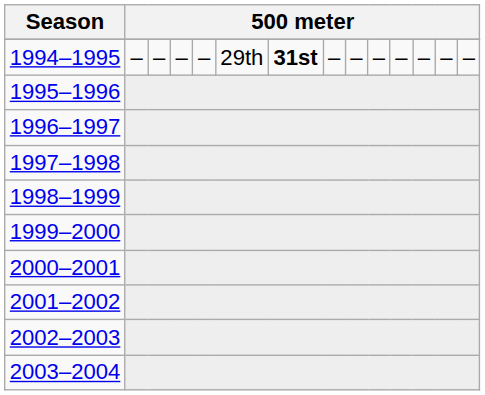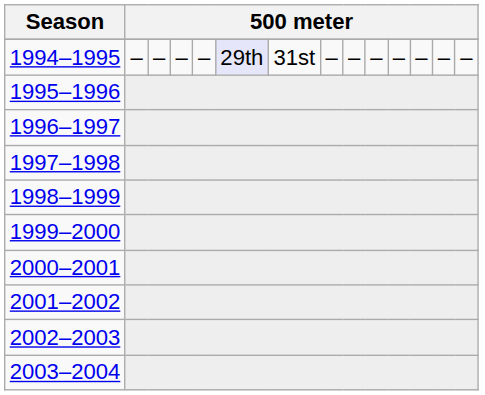(242, 57) no background -> (242, 57) lavender background
(296, 57) bold -> (294, 57) normal
